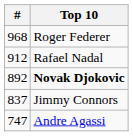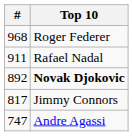(17, 57) 912 -> (17, 57) 911
(17, 99) 837 -> (17, 99) 817
